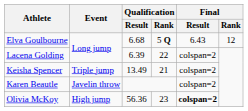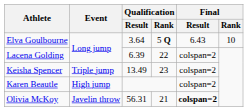(137, 40) 6.68 -> (137, 40) 3.64
(231, 40) 12 -> (231, 40) 10
(164, 70) 21 -> (164, 70) 23
(96, 85) Javelin throw -> (91, 85) High jump
(91, 99) High jump -> (96, 99) Javelin throw
(137, 99) 56.36 -> (137, 99) 56.31
(164, 99) 23 -> (164, 99) 21
